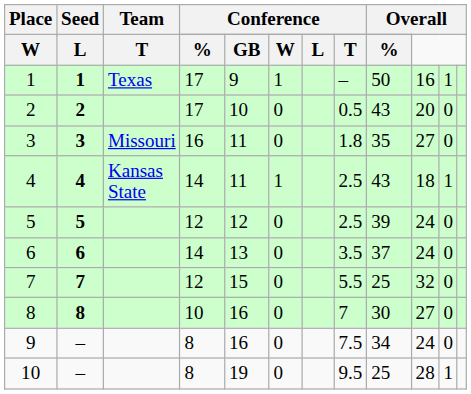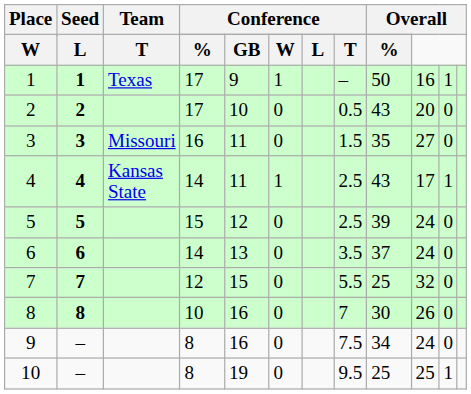(350, 140) 1.8 -> (350, 140) 1.5
(425, 181) 18 -> (425, 181) 17
(194, 222) 12 -> (194, 222) 15
(425, 312) 27 -> (425, 312) 26
(425, 373) 28 -> (425, 373) 25
